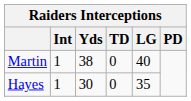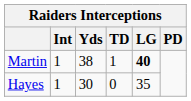(113, 61) 0 -> (113, 61) 1
(143, 61) normal -> (143, 61) bold
